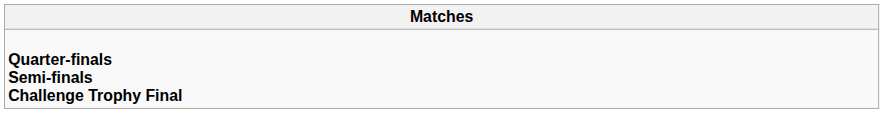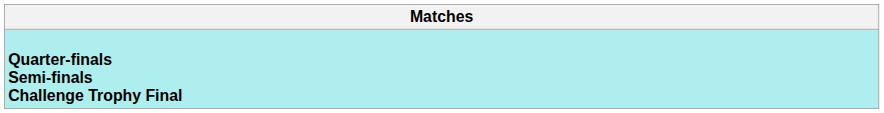(95, 77) no background -> (95, 77) paleturquoise background
